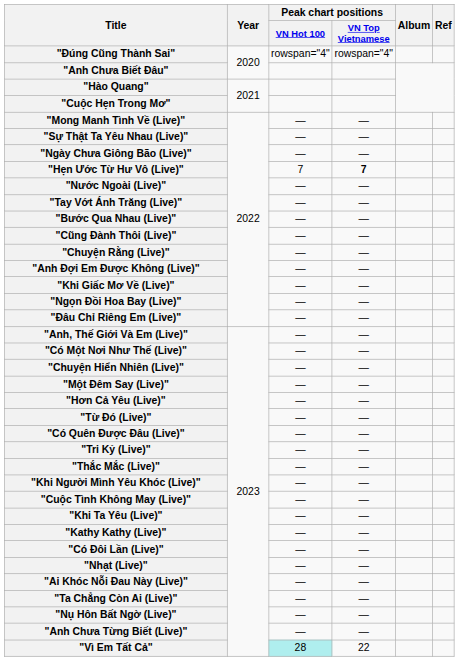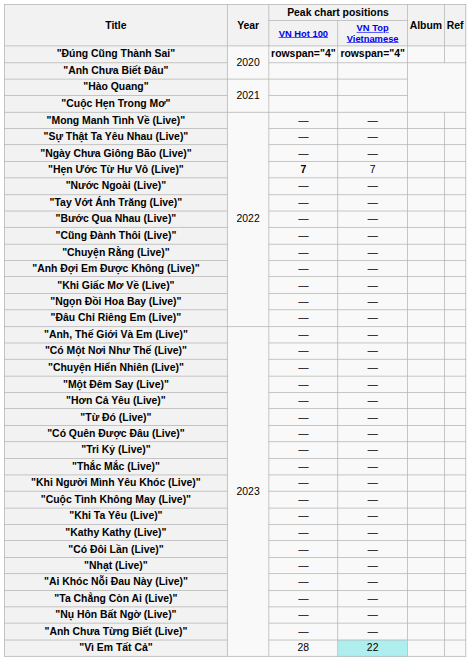(300, 54) normal -> (303, 54) bold
(364, 54) normal -> (373, 54) bold
(300, 169) normal -> (303, 169) bold
(364, 169) bold -> (373, 169) normal
(300, 648) paleturquoise background -> (303, 648) no background
(364, 648) no background -> (373, 648) paleturquoise background
